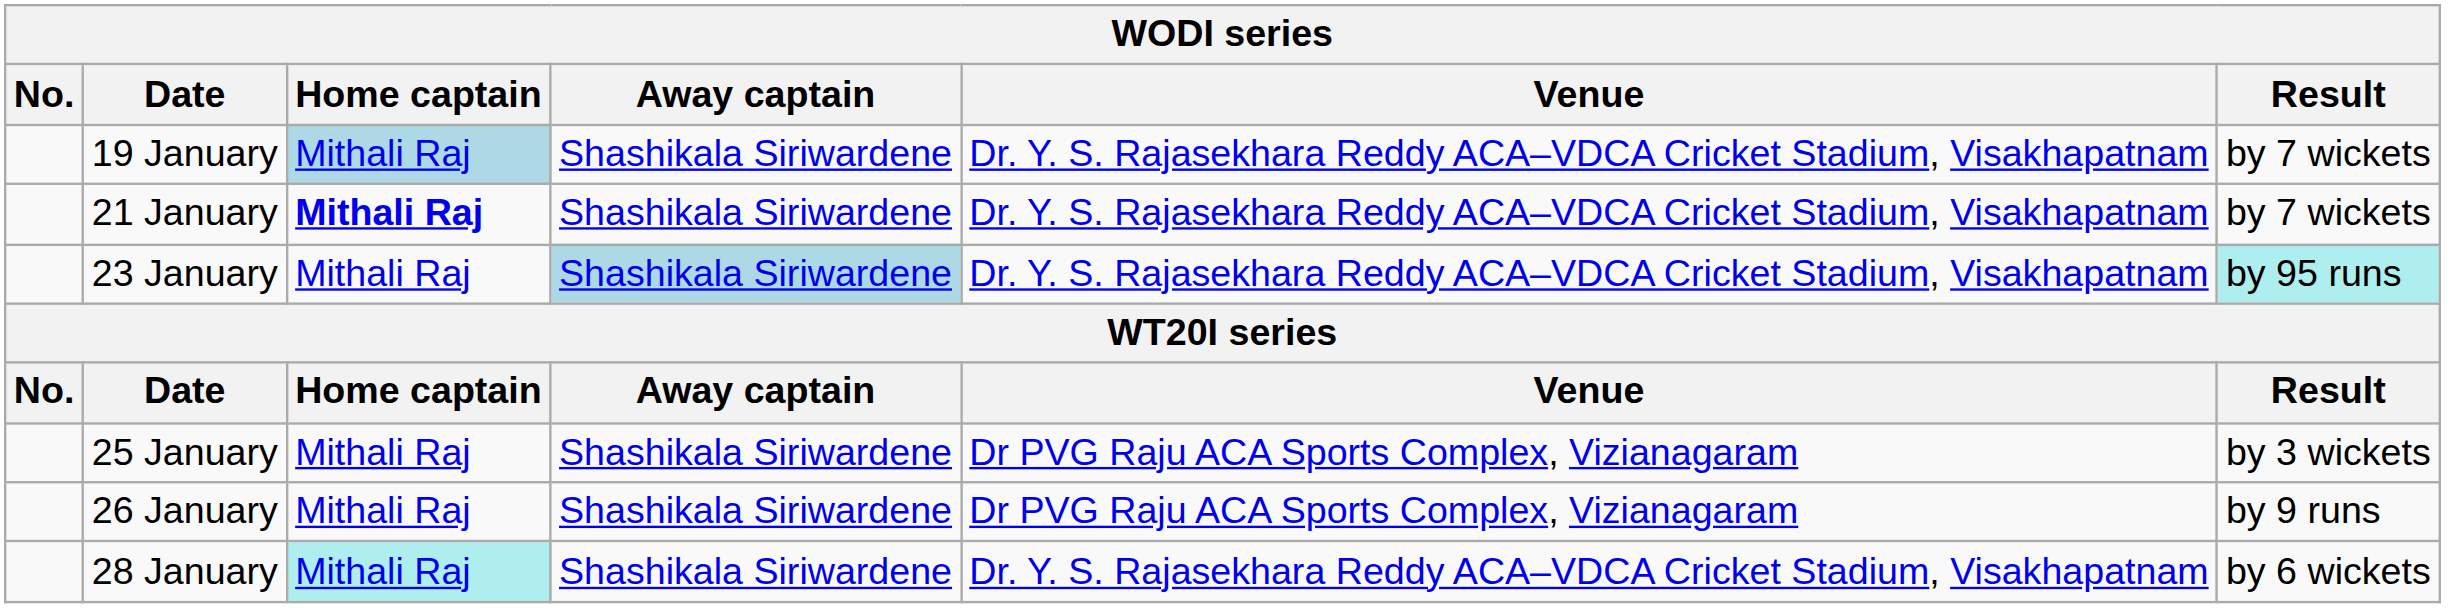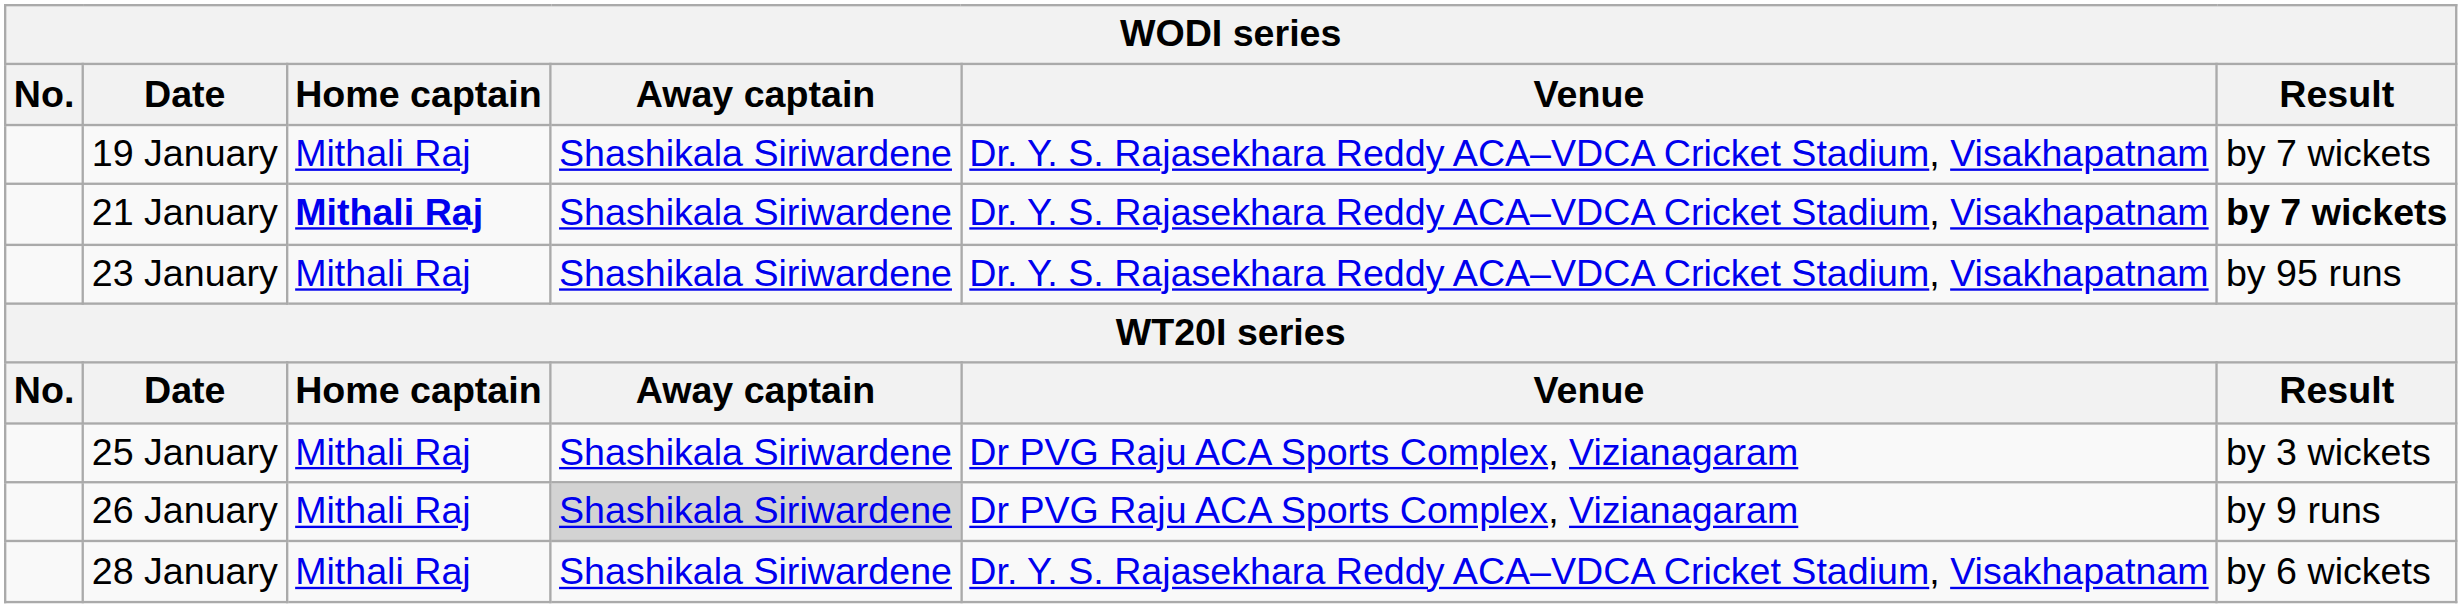(383, 153) lightblue background -> (383, 153) no background
(2328, 213) normal -> (2337, 213) bold
(756, 272) lightblue background -> (756, 272) no background
(2314, 272) paleturquoise background -> (2314, 272) no background
(756, 511) no background -> (756, 511) lightgrey background
(383, 570) paleturquoise background -> (383, 570) no background
